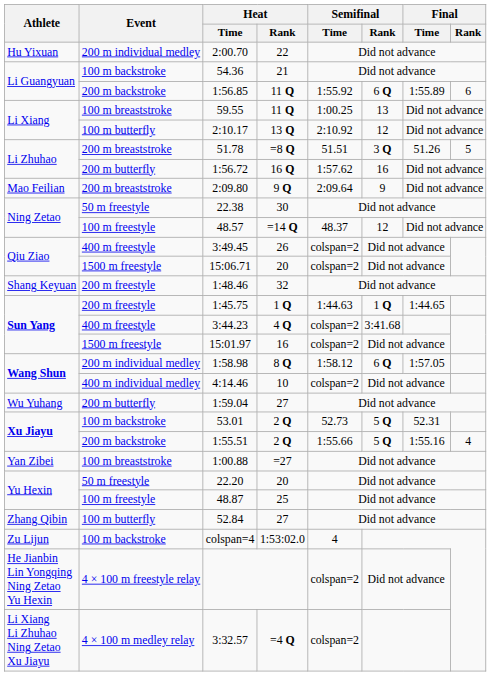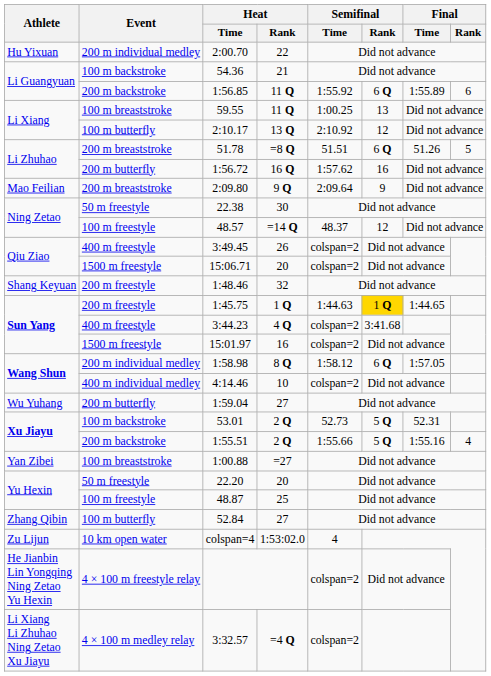(382, 149) 3 Q -> (382, 149) 6 Q
(382, 305) no background -> (382, 305) gold background
(124, 539) 100 m backstroke -> (124, 539) 10 km open water
